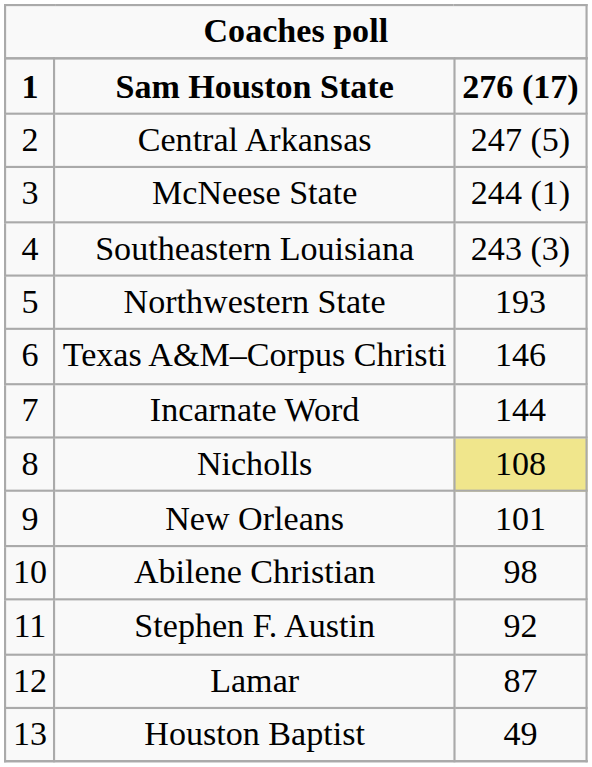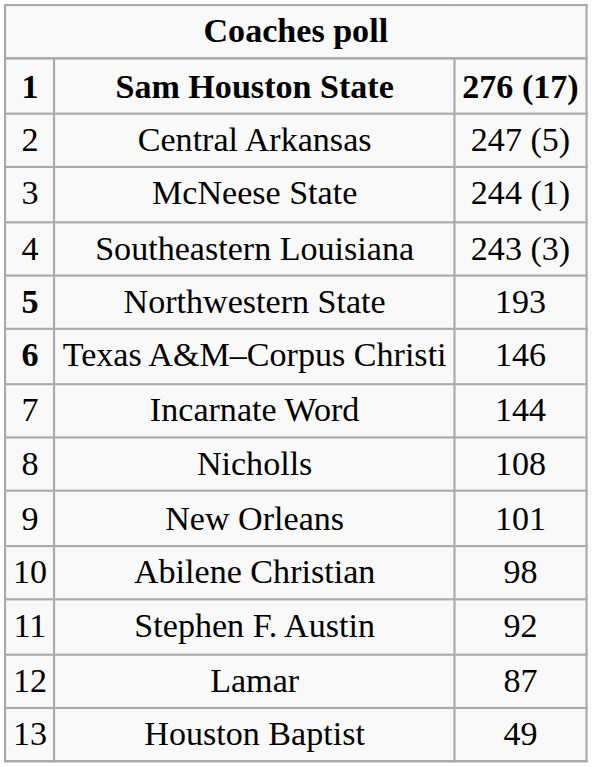(30, 301) normal -> (30, 301) bold
(30, 355) normal -> (30, 355) bold
(520, 463) khaki background -> (520, 463) no background
